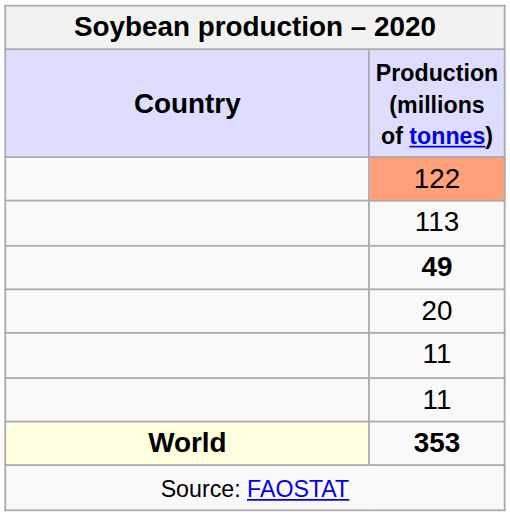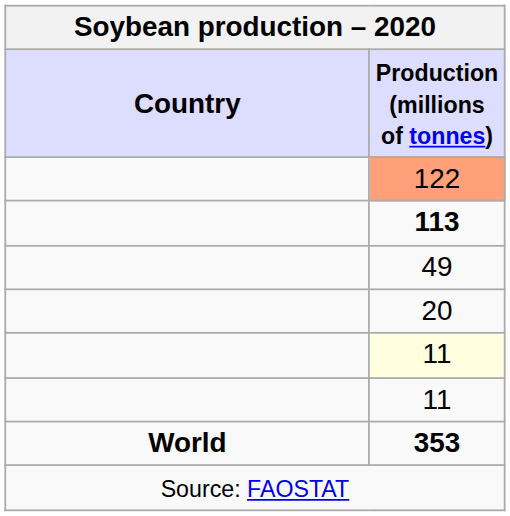(437, 222) normal -> (437, 222) bold
(437, 266) bold -> (437, 266) normal
(437, 354) no background -> (437, 354) lightyellow background
(187, 443) lightyellow background -> (187, 443) no background
